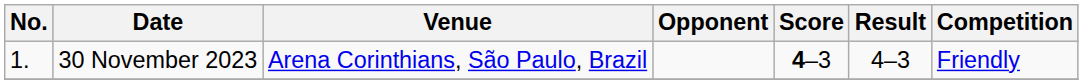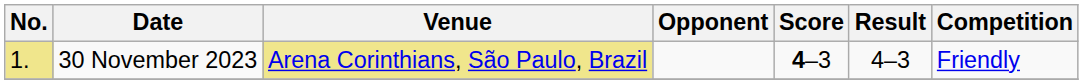(20, 60) no background -> (20, 60) khaki background
(458, 60) no background -> (458, 60) khaki background
